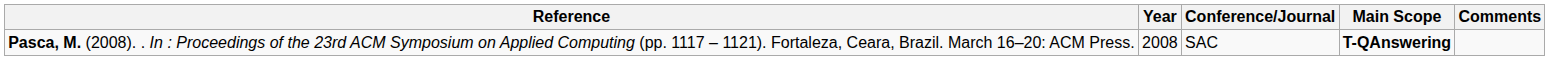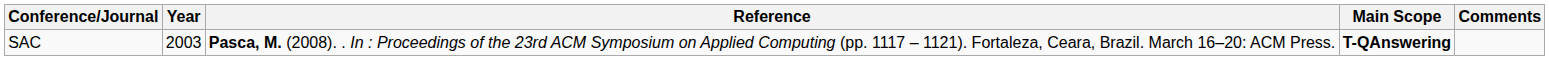columns swapped: (571, 17) <-> (1260, 17)
(1160, 42) 2008 -> (184, 42) 2003
